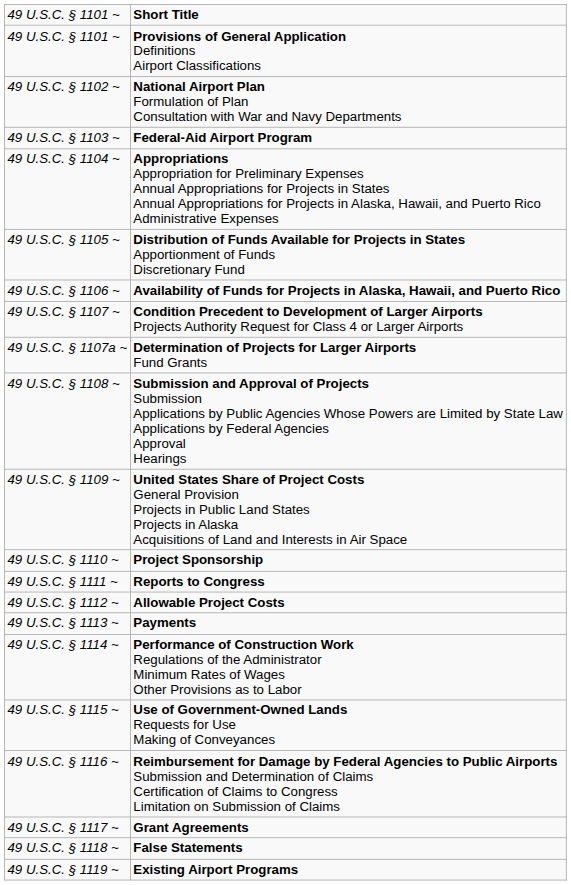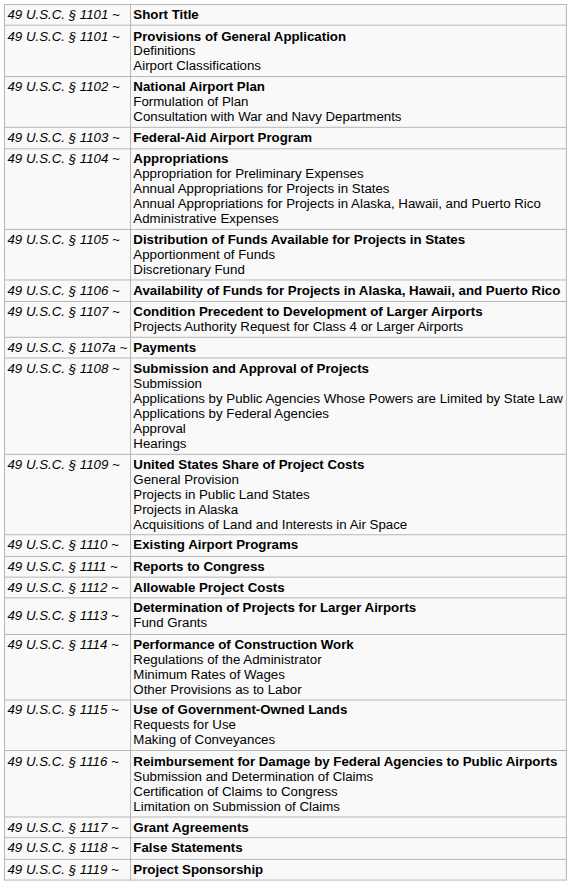(275, 355) Determination of Projects for Larger Airports Fund Grants -> (165, 347) Payments
(198, 560) Project Sponsorship -> (216, 545) Existing Airport Programs
(165, 623) Payments -> (275, 616) Determination of Projects for Larger Airports Fund Grants
(216, 869) Existing Airport Programs -> (198, 869) Project Sponsorship
